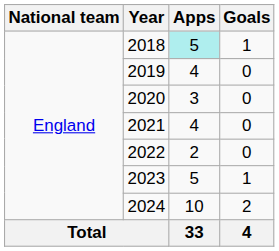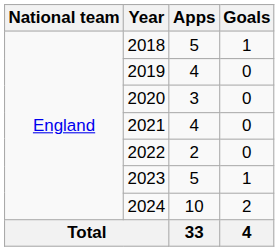(194, 44) paleturquoise background -> (194, 44) no background
